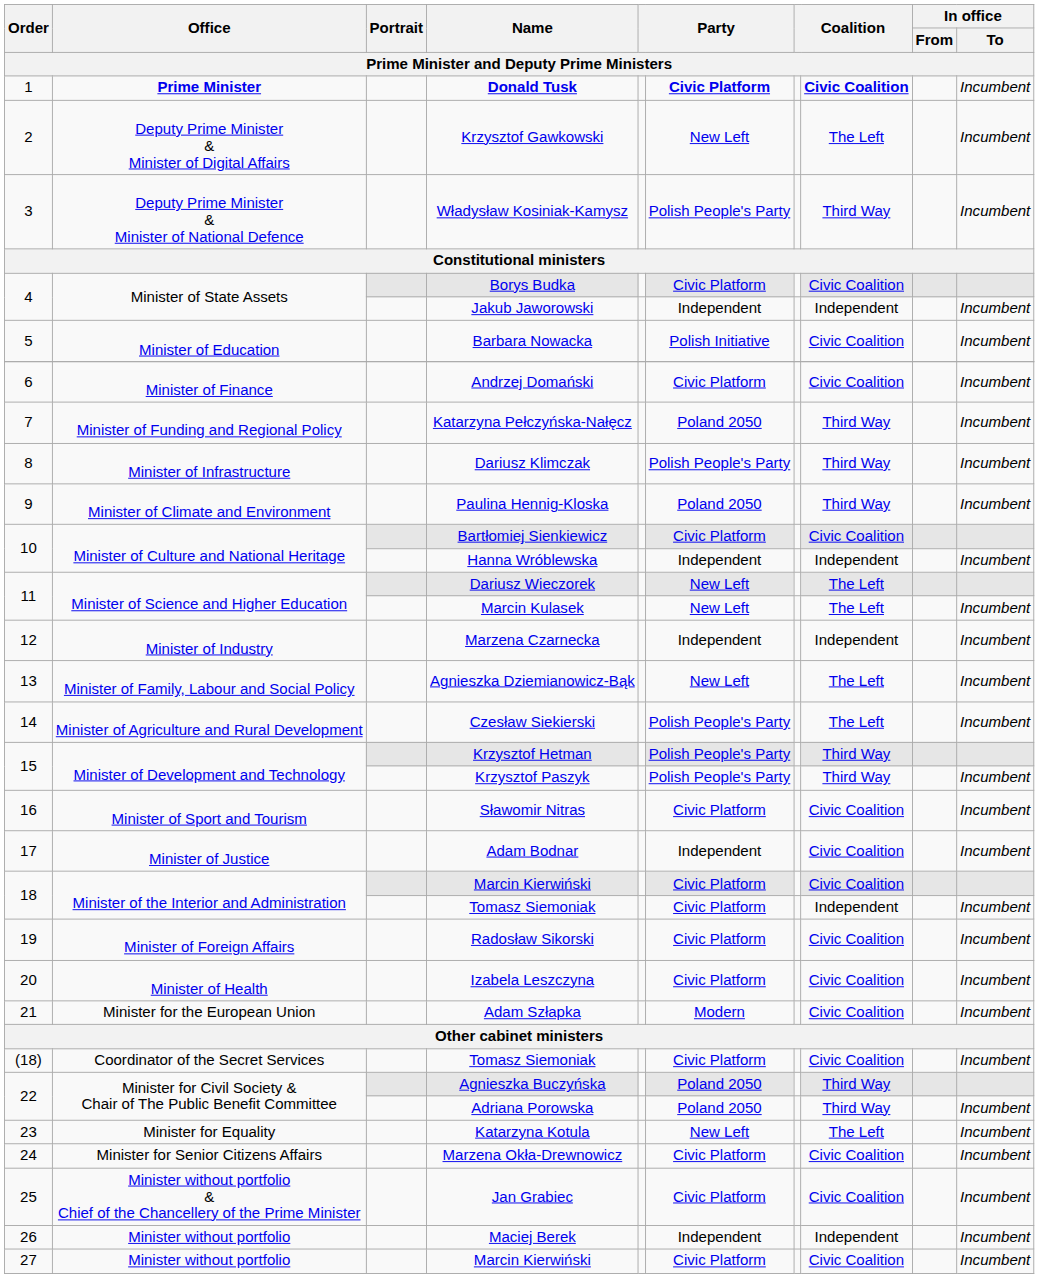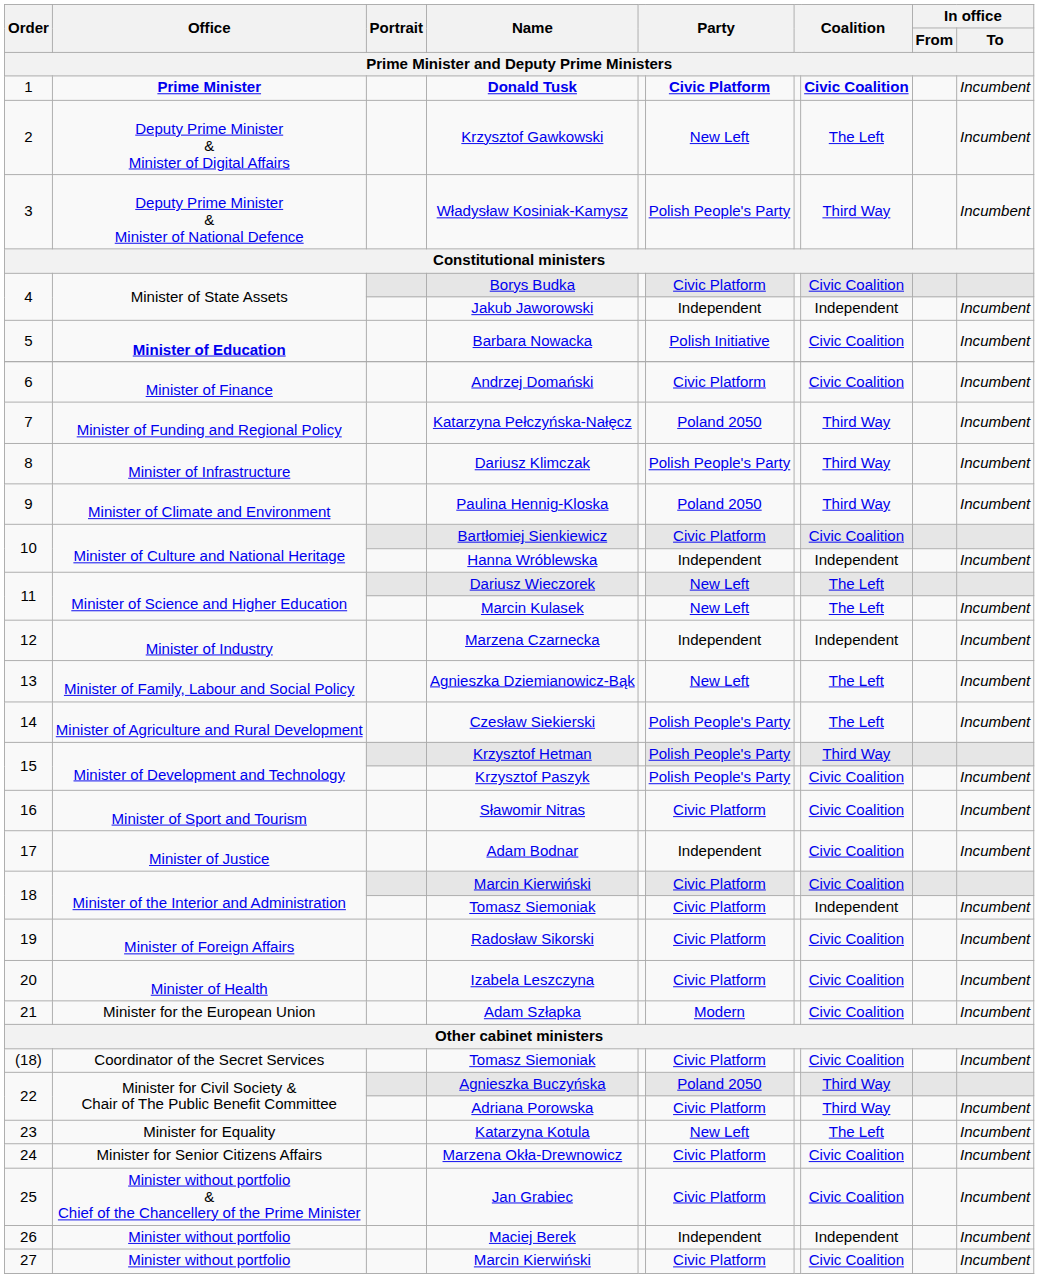(209, 349) normal -> (209, 349) bold
(856, 778) Third Way -> (856, 778) Civic Coalition
(719, 1108) Poland 2050 -> (719, 1108) Civic Platform
